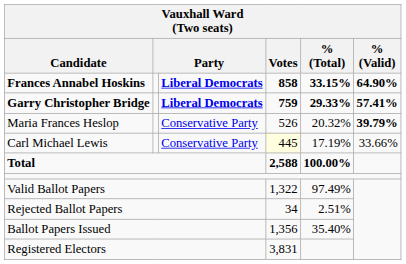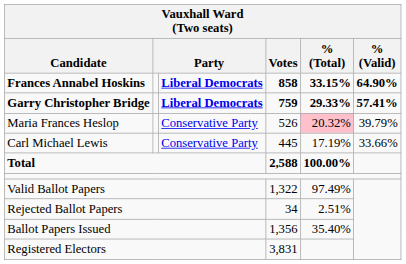(331, 123) no background -> (331, 123) pink background
(377, 123) bold -> (378, 123) normal
(288, 143) lightyellow background -> (288, 143) no background
